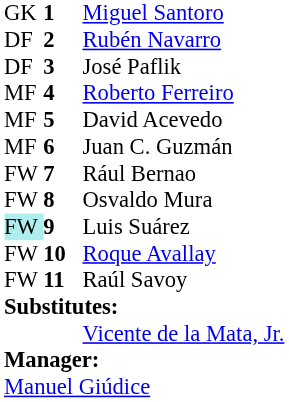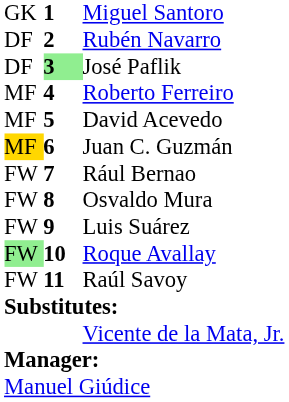(49, 66) no background -> (49, 66) lightgreen background
(20, 146) no background -> (20, 146) gold background
(21, 226) paleturquoise background -> (21, 226) no background
(21, 253) no background -> (21, 253) lightgreen background
